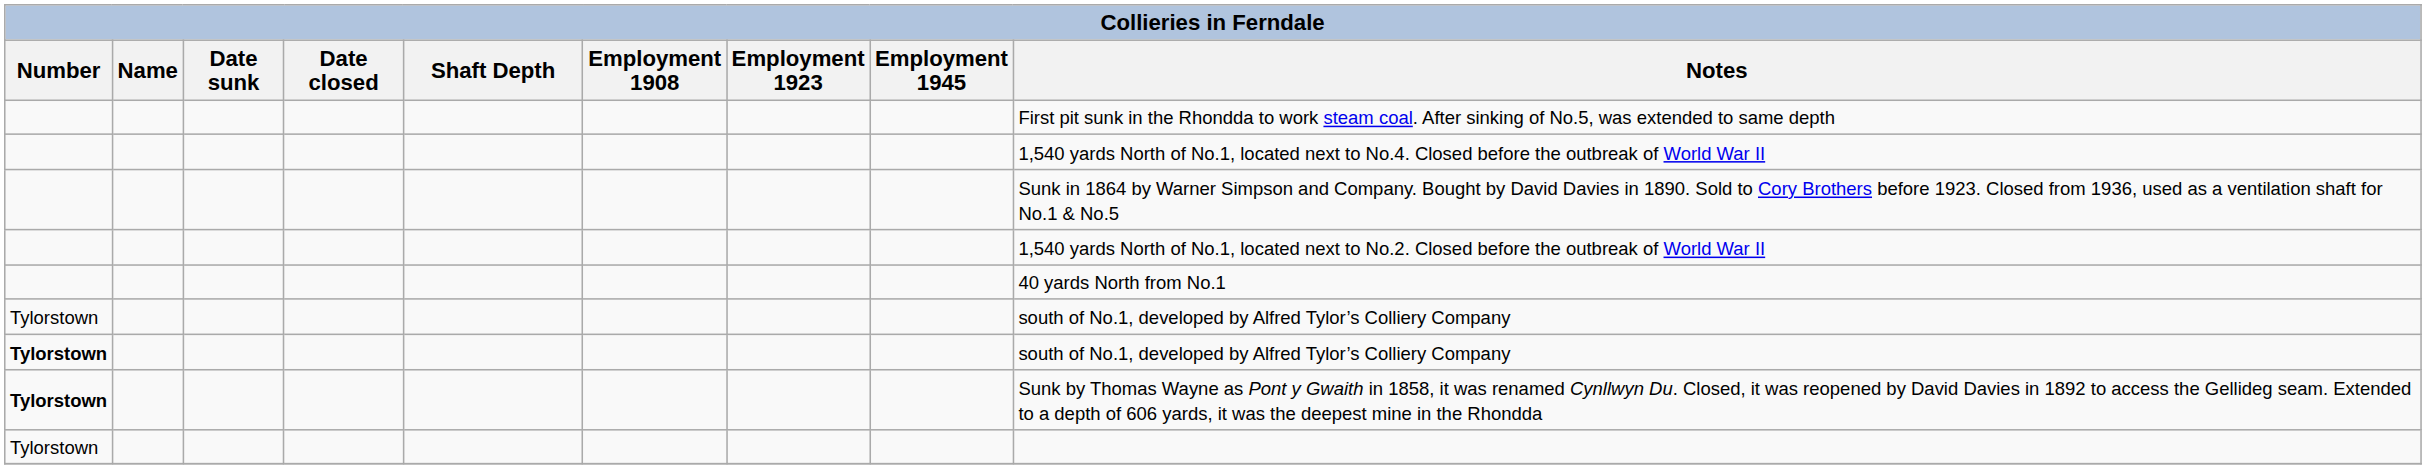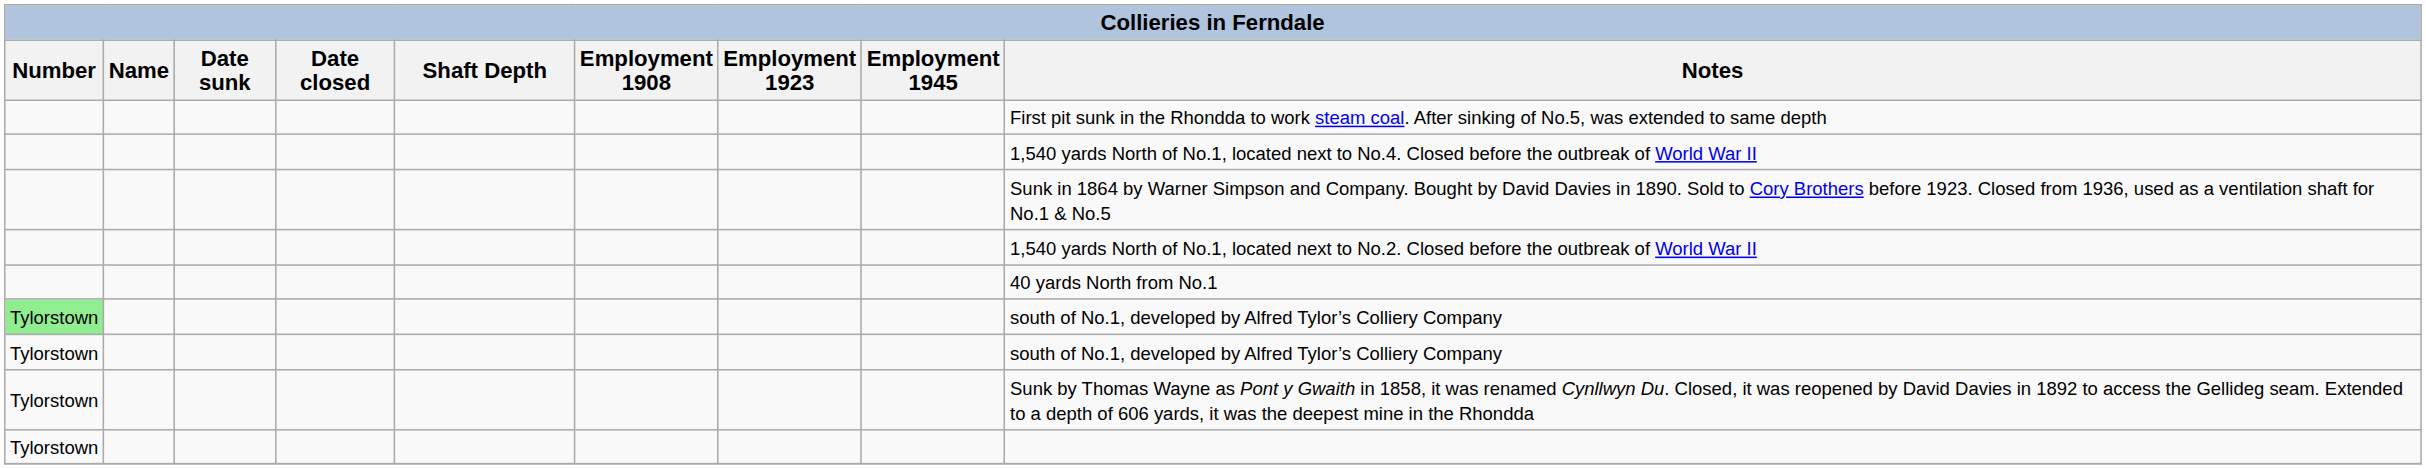(54, 319) no background -> (54, 319) lightgreen background
(59, 352) bold -> (54, 354) normal
(59, 400) bold -> (54, 401) normal
